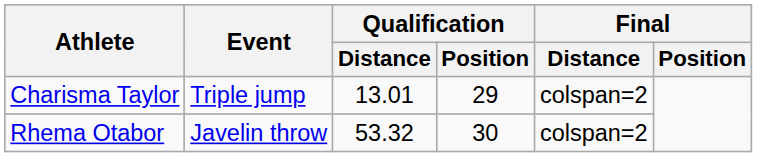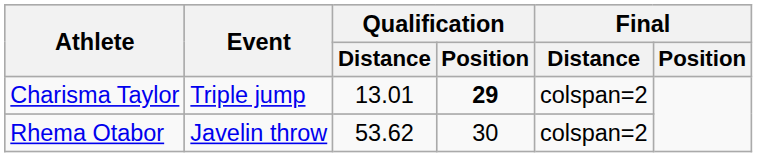(485, 96) normal -> (485, 96) bold
(384, 133) 53.32 -> (384, 133) 53.62
